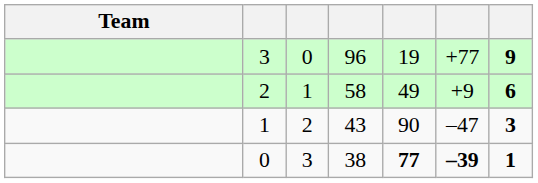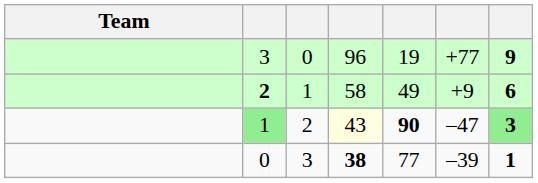(265, 90) normal -> (265, 90) bold
(265, 125) no background -> (265, 125) lightgreen background
(355, 125) no background -> (355, 125) lightyellow background
(409, 125) normal -> (409, 125) bold
(511, 125) no background -> (511, 125) lightgreen background
(355, 159) normal -> (355, 159) bold
(409, 159) bold -> (409, 159) normal
(462, 159) bold -> (462, 159) normal
